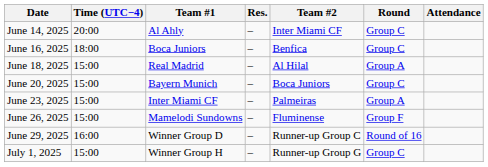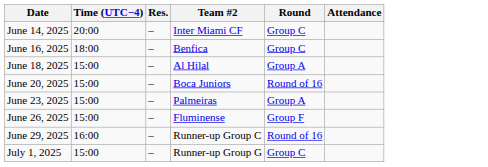- column: (195, 13)
(385, 83) Group C -> (295, 83) Round of 16
